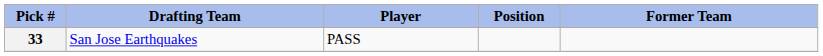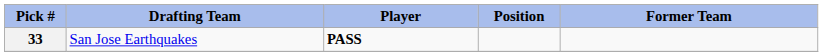(344, 39) normal -> (344, 39) bold
